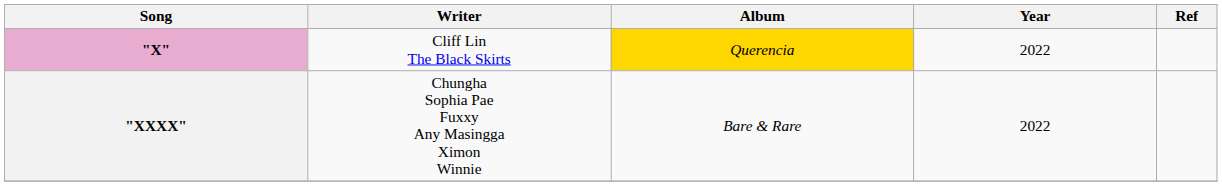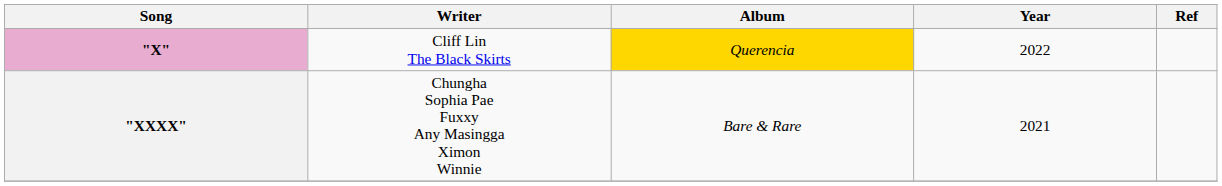(1035, 125) 2022 -> (1035, 125) 2021
